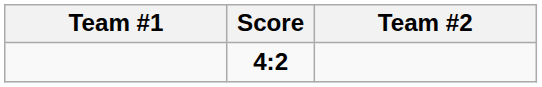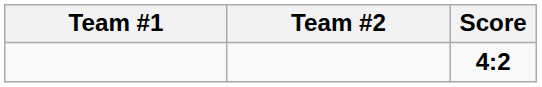columns swapped: (271, 23) <-> (425, 23)
